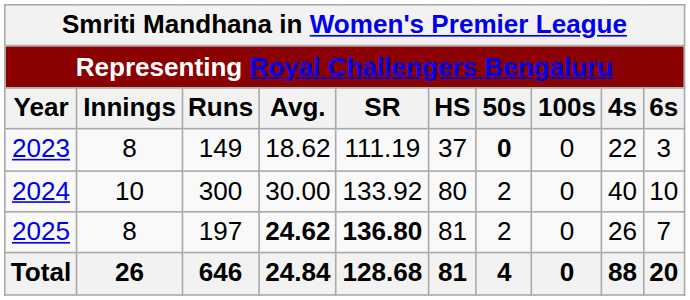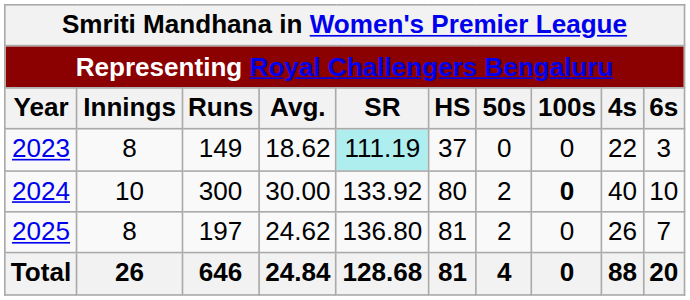(382, 149) no background -> (382, 149) paleturquoise background
(504, 149) bold -> (504, 149) normal
(567, 190) normal -> (567, 190) bold
(298, 231) bold -> (298, 231) normal
(382, 231) bold -> (382, 231) normal
